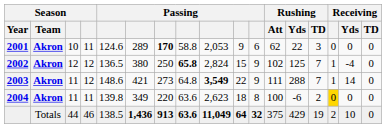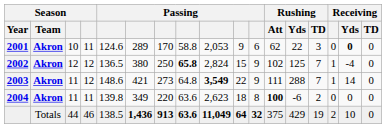(165, 47) bold -> (165, 47) normal
(350, 47) normal -> (350, 47) bold
(275, 98) normal -> (275, 98) bold
(333, 98) gold background -> (333, 98) no background
